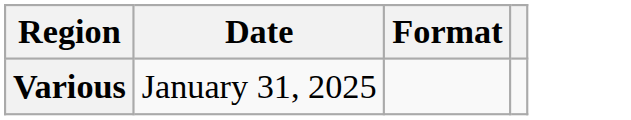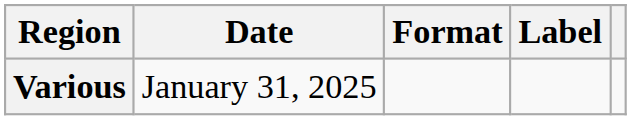+ column: (560, 31)
